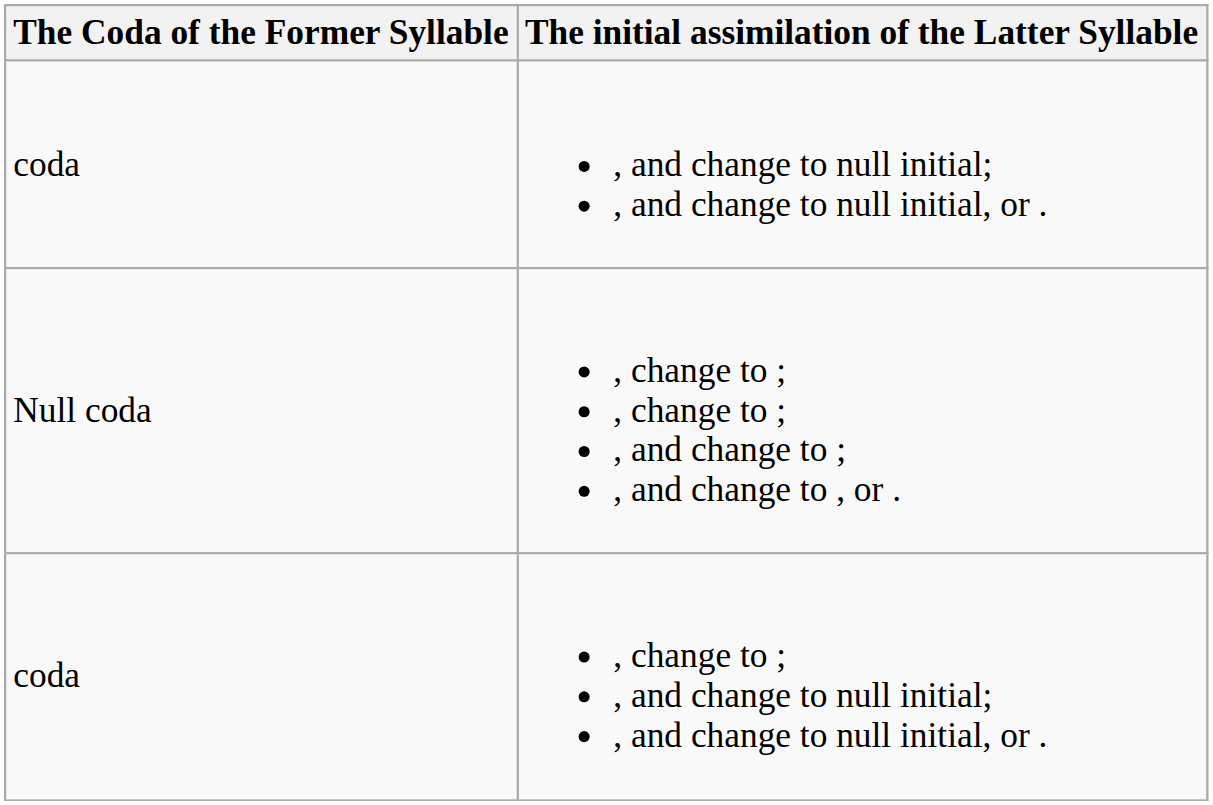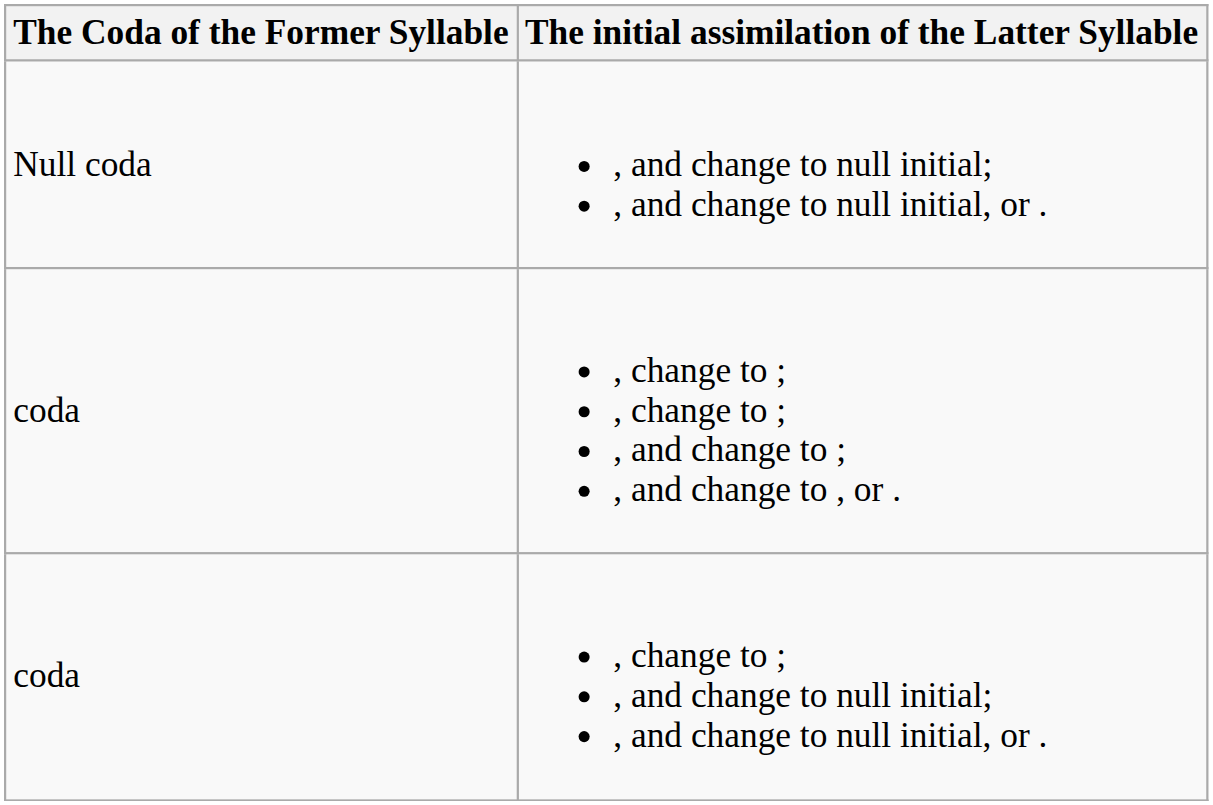(47, 163) coda -> (82, 163) Null coda
(82, 409) Null coda -> (47, 409) coda
